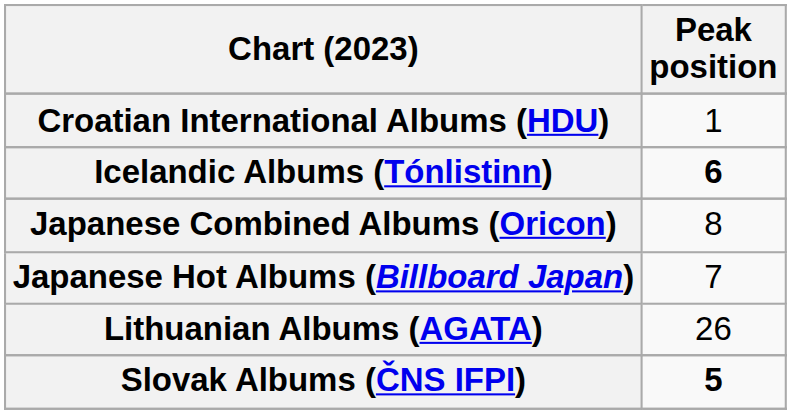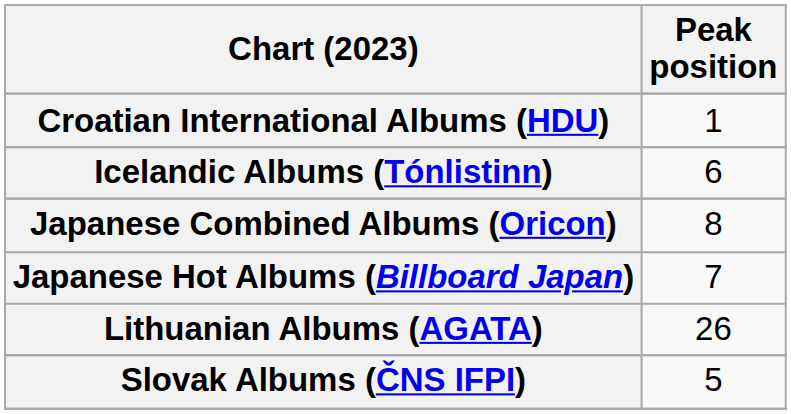(713, 172) bold -> (713, 172) normal
(713, 381) bold -> (713, 381) normal
